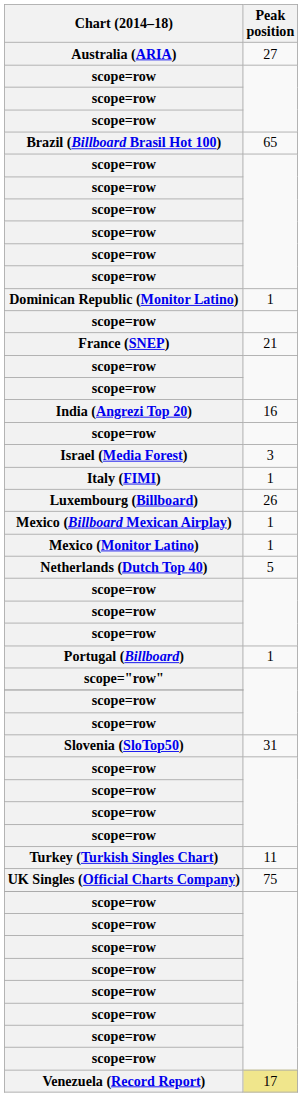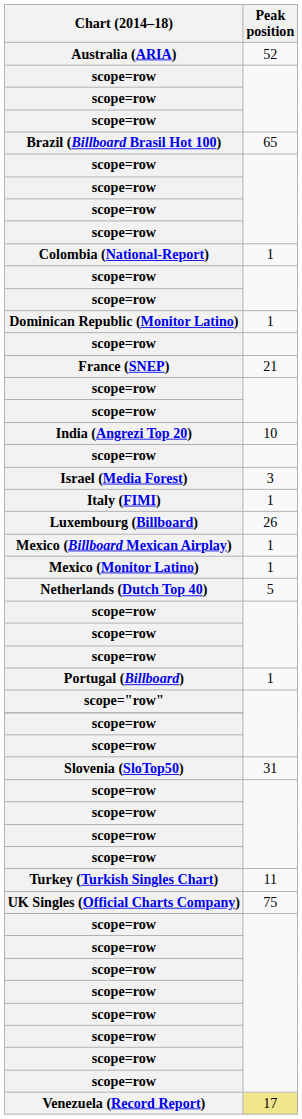(270, 53) 27 -> (270, 53) 52
+ row: (124, 254)
(270, 411) 16 -> (270, 433) 10
